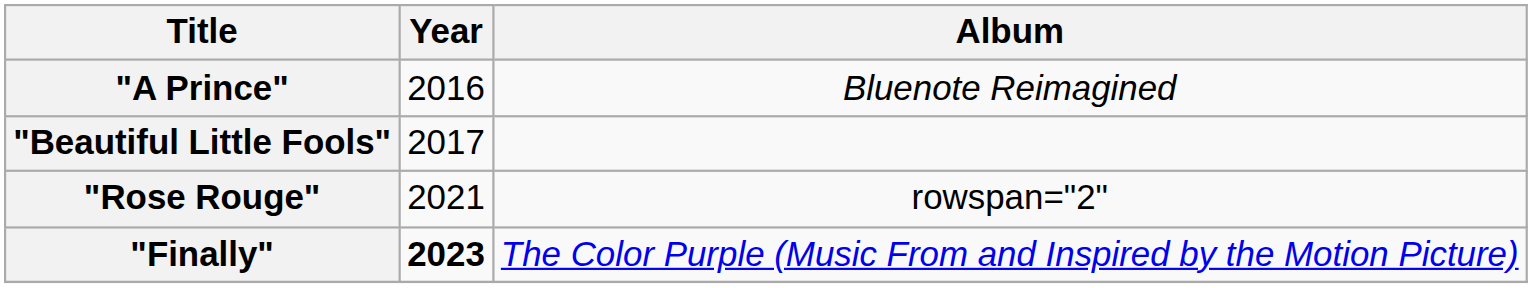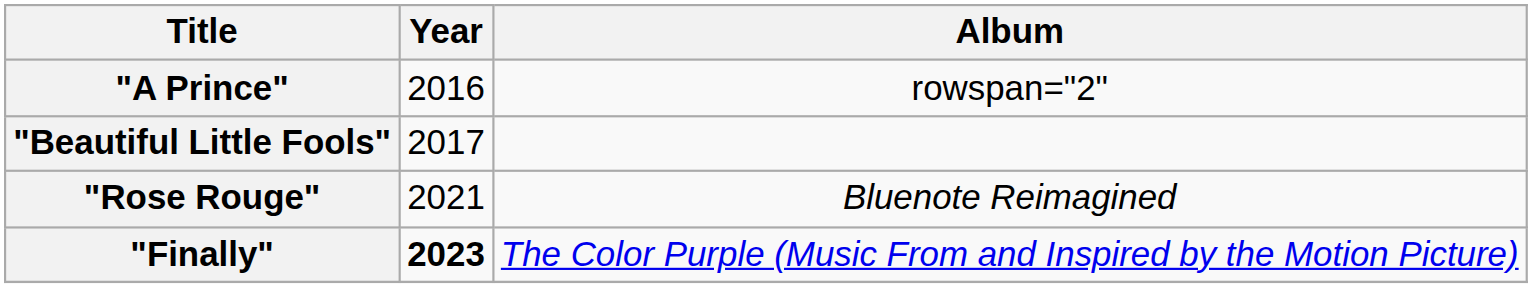(1010, 87) Bluenote Reimagined -> (1010, 87) rowspan="2"
(1010, 198) rowspan="2" -> (1010, 198) Bluenote Reimagined
